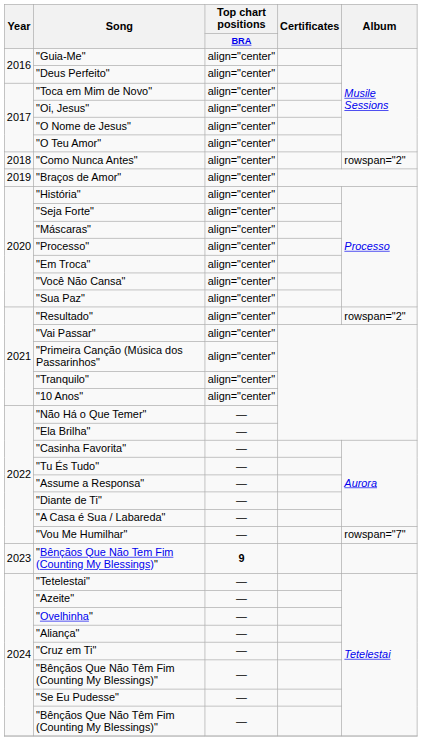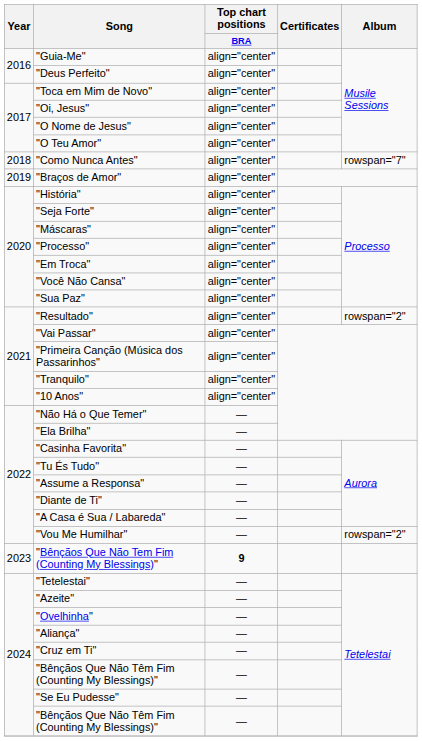(375, 160) rowspan="2" -> (375, 160) rowspan="7"
(375, 535) rowspan="7" -> (375, 535) rowspan="2"
